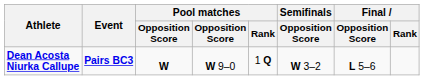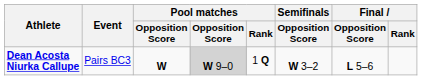(109, 61) bold -> (108, 61) normal
(220, 67) no background -> (218, 67) lightgrey background
